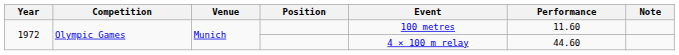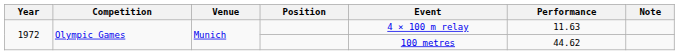(428, 27) 100 metres -> (428, 27) 4 × 100 m relay
(567, 27) 11.60 -> (567, 27) 11.63
(428, 42) 4 × 100 m relay -> (428, 42) 100 metres
(567, 42) 44.60 -> (567, 42) 44.62
